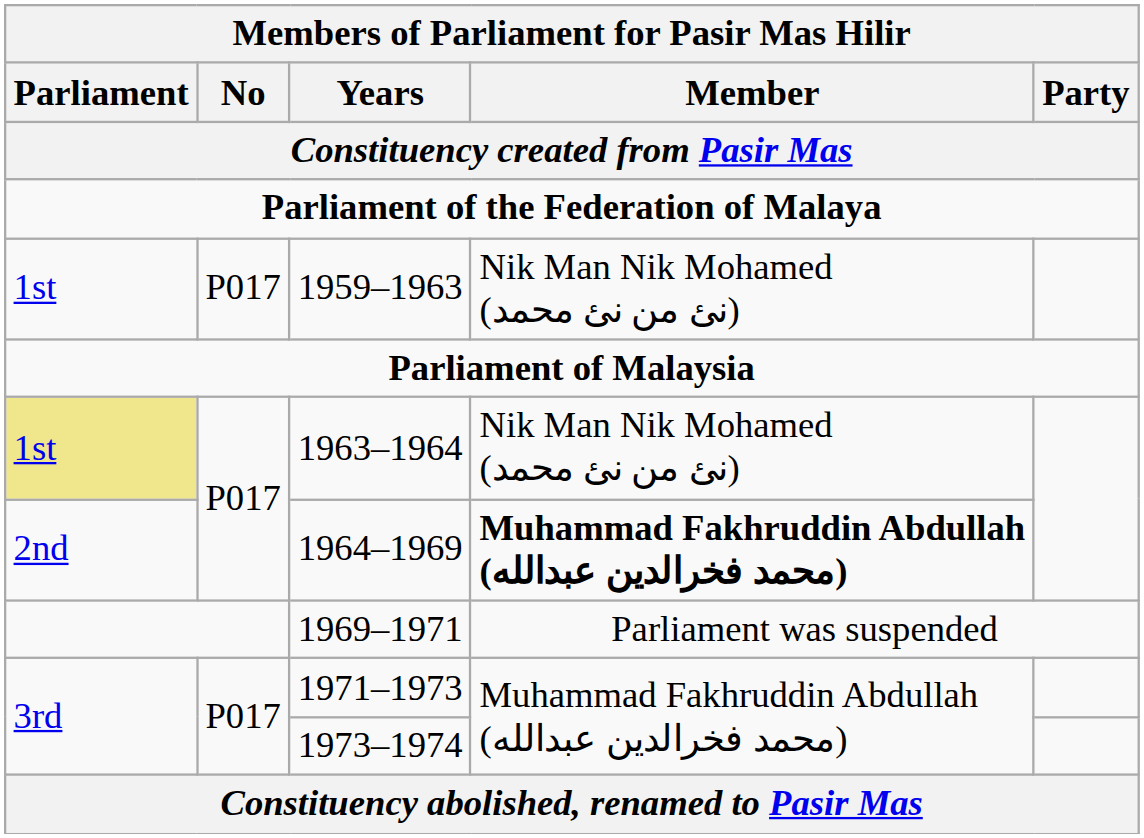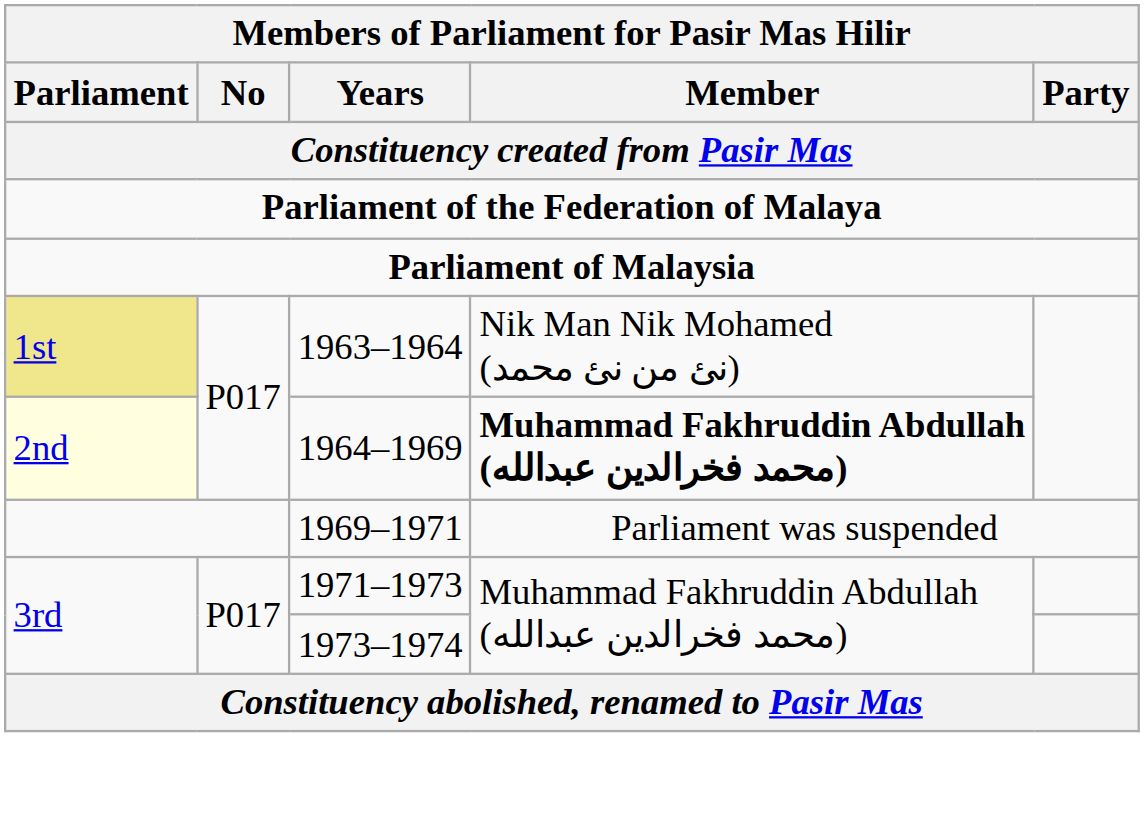- row: (380, 287)
(41, 549) no background -> (41, 447) lightyellow background
